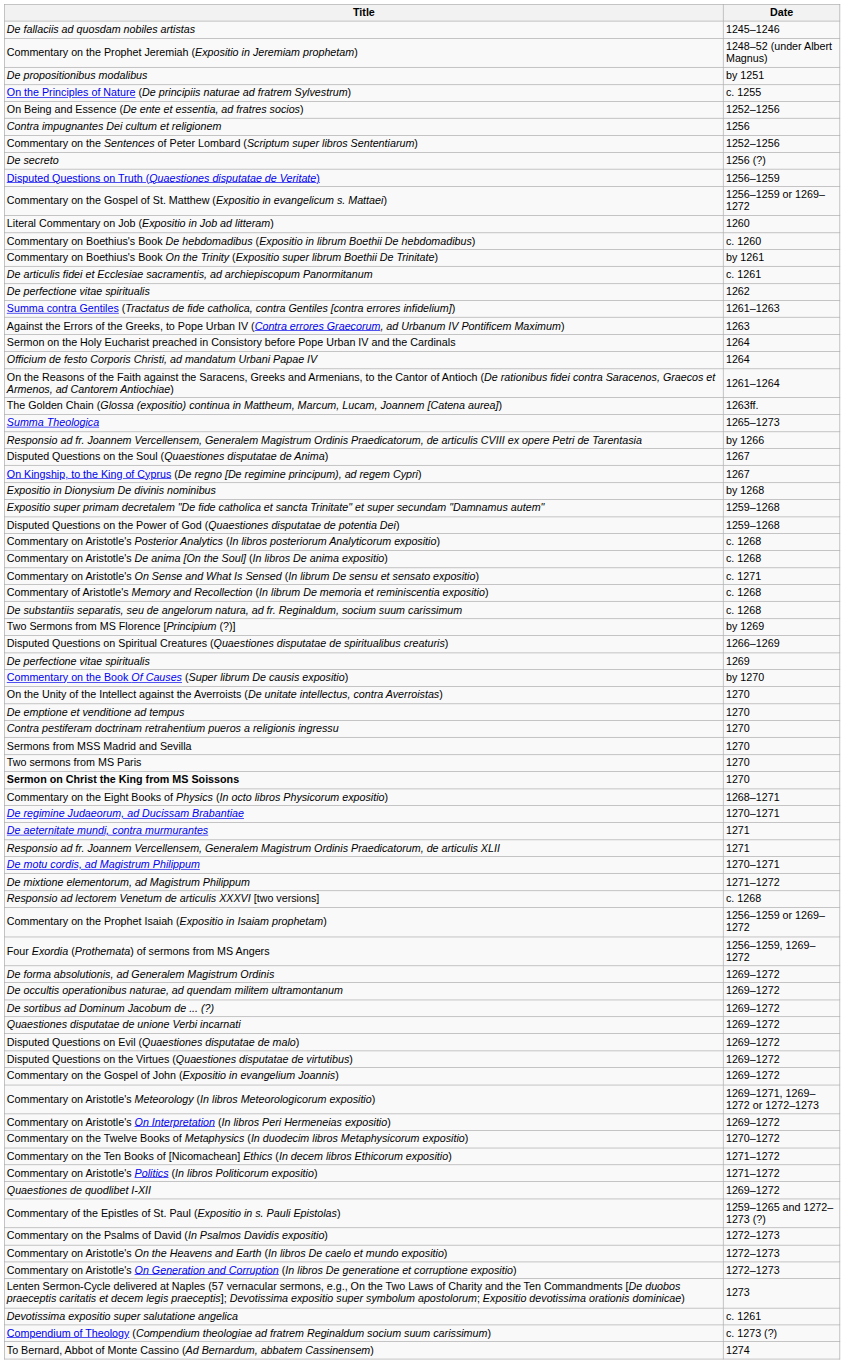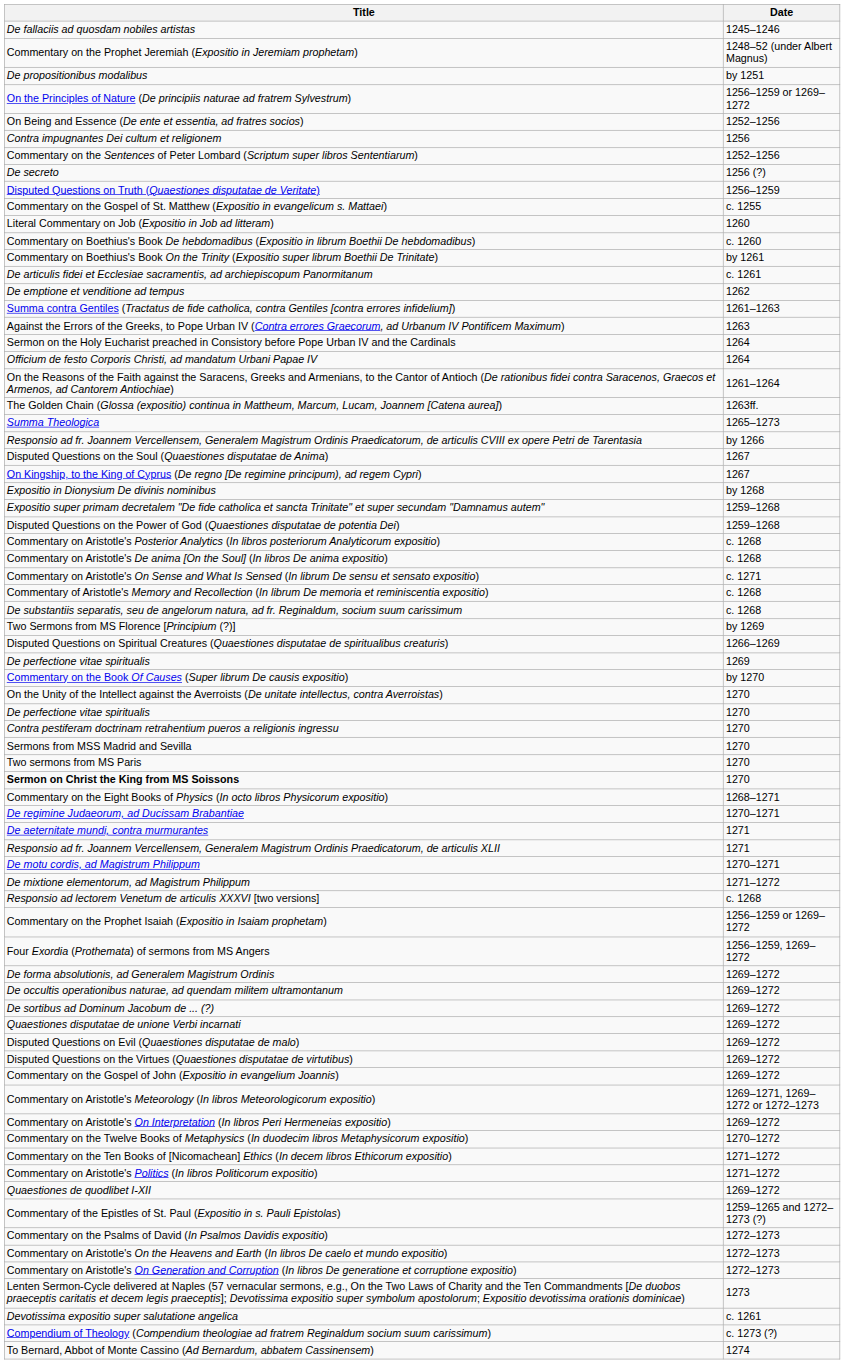(744, 93) c. 1255 -> (775, 99) 1256–1259 or 1269–1272
(775, 201) 1256–1259 or 1269–1272 -> (744, 207) c. 1255
(78, 292) De perfectione vitae spiritualis -> (96, 292) De emptione et venditione ad tempus
(96, 712) De emptione et venditione ad tempus -> (78, 712) De perfectione vitae spiritualis
